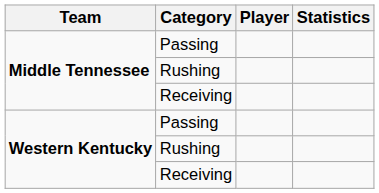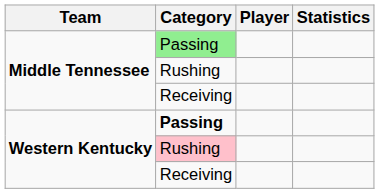(189, 44) no background -> (189, 44) lightgreen background
(189, 122) normal -> (191, 122) bold
(190, 148) no background -> (190, 148) pink background
